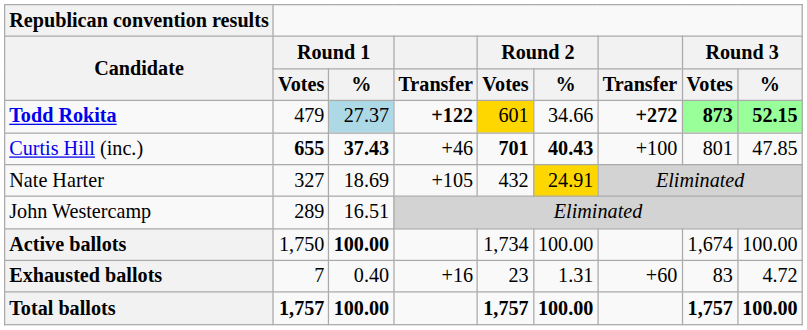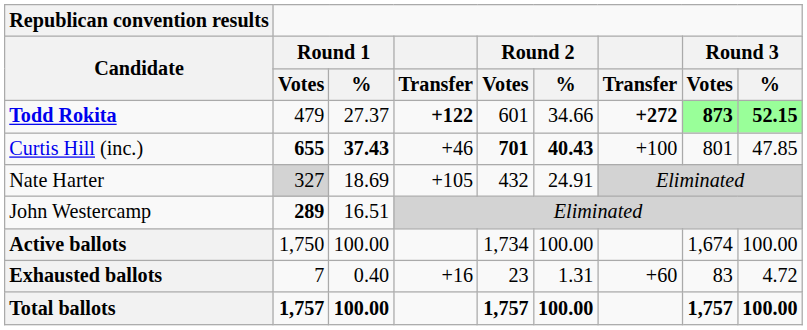(366, 116) lightblue background -> (366, 116) no background
(514, 116) gold background -> (514, 116) no background
(309, 180) no background -> (309, 180) lightgrey background
(571, 180) gold background -> (571, 180) no background
(309, 212) normal -> (309, 212) bold
(361, 244) bold -> (361, 244) normal
